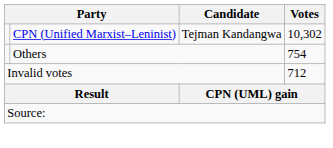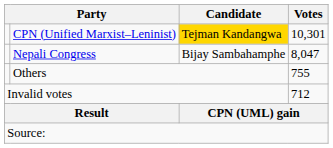(232, 34) no background -> (232, 34) gold background
(305, 34) 10,302 -> (308, 34) 10,301
+ row: (54, 53)
(297, 53) 754 -> (300, 73) 755
